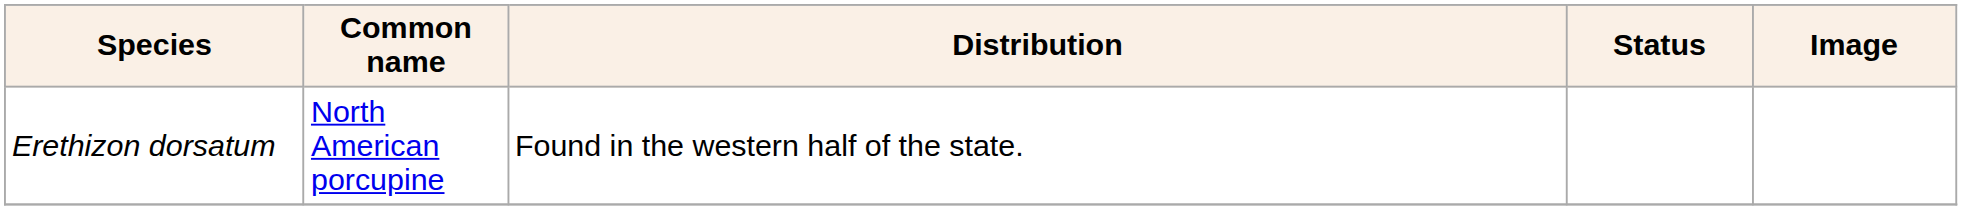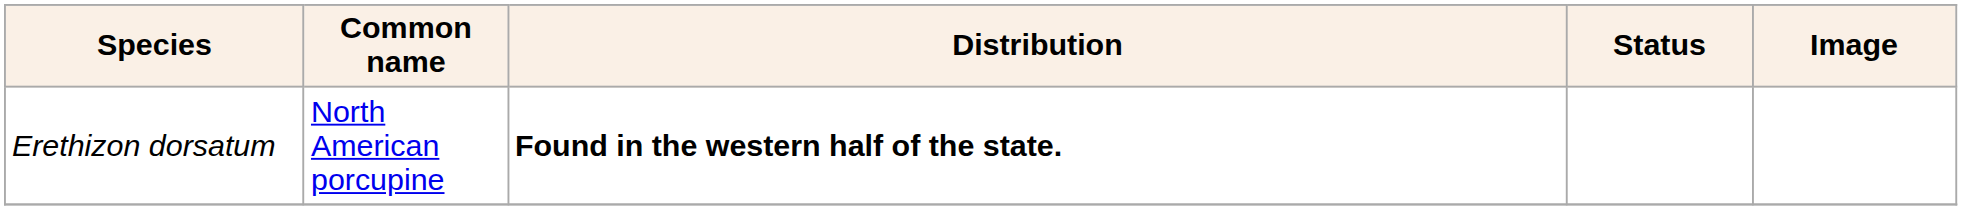(769, 145) normal -> (789, 145) bold
